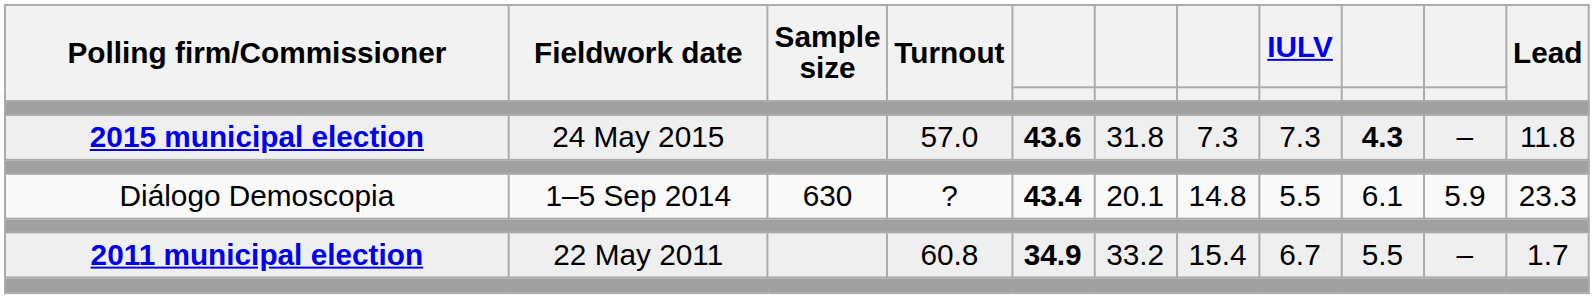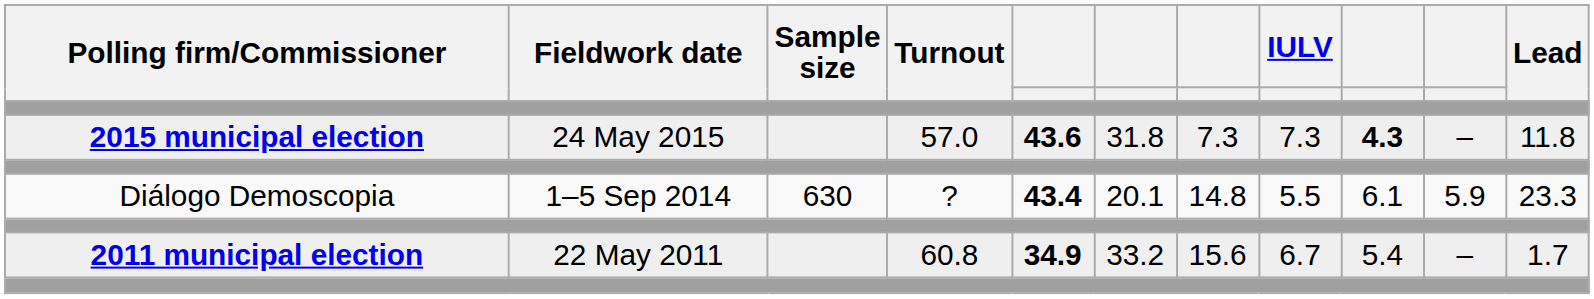(1218, 255) 15.4 -> (1218, 255) 15.6
(1382, 255) 5.5 -> (1382, 255) 5.4
